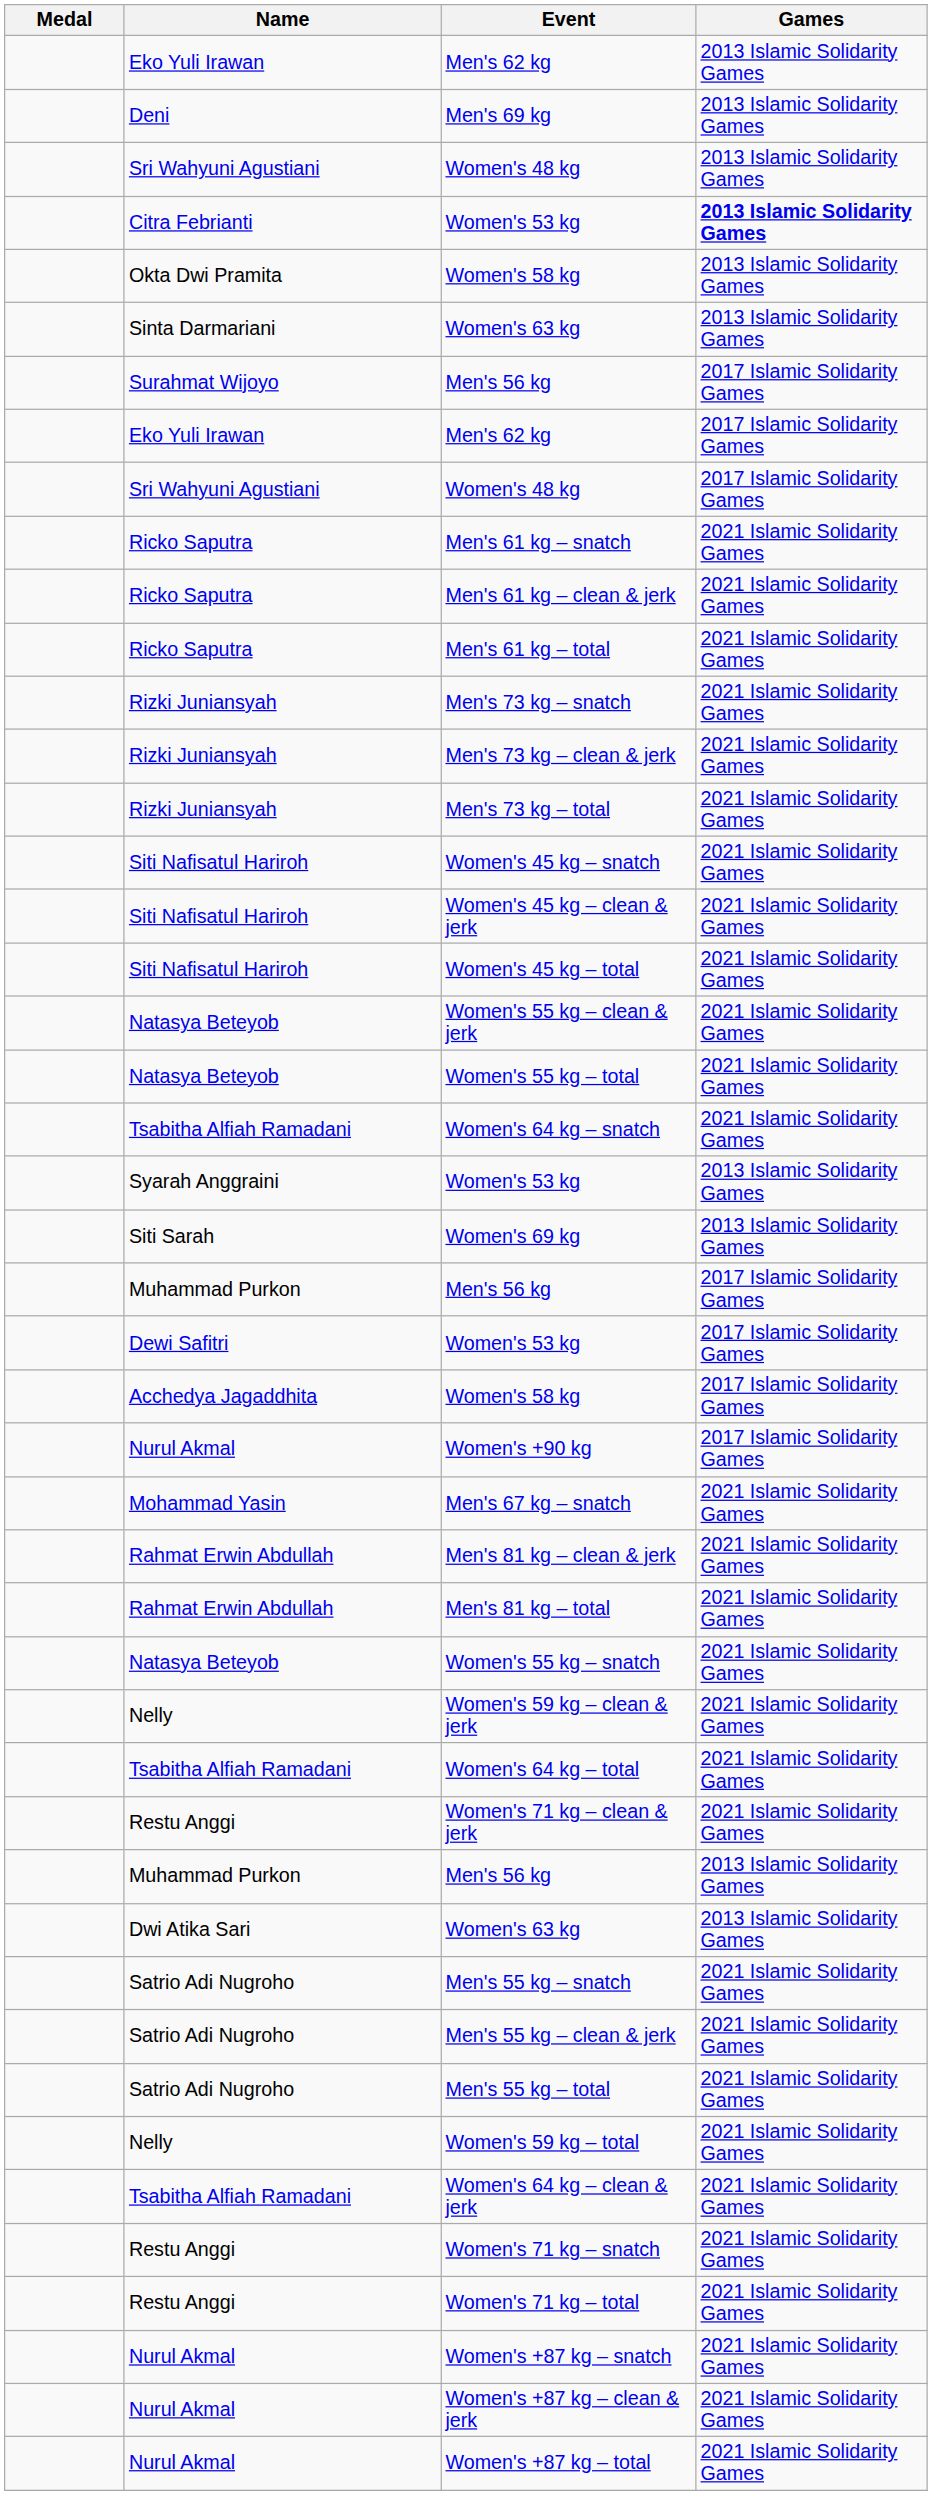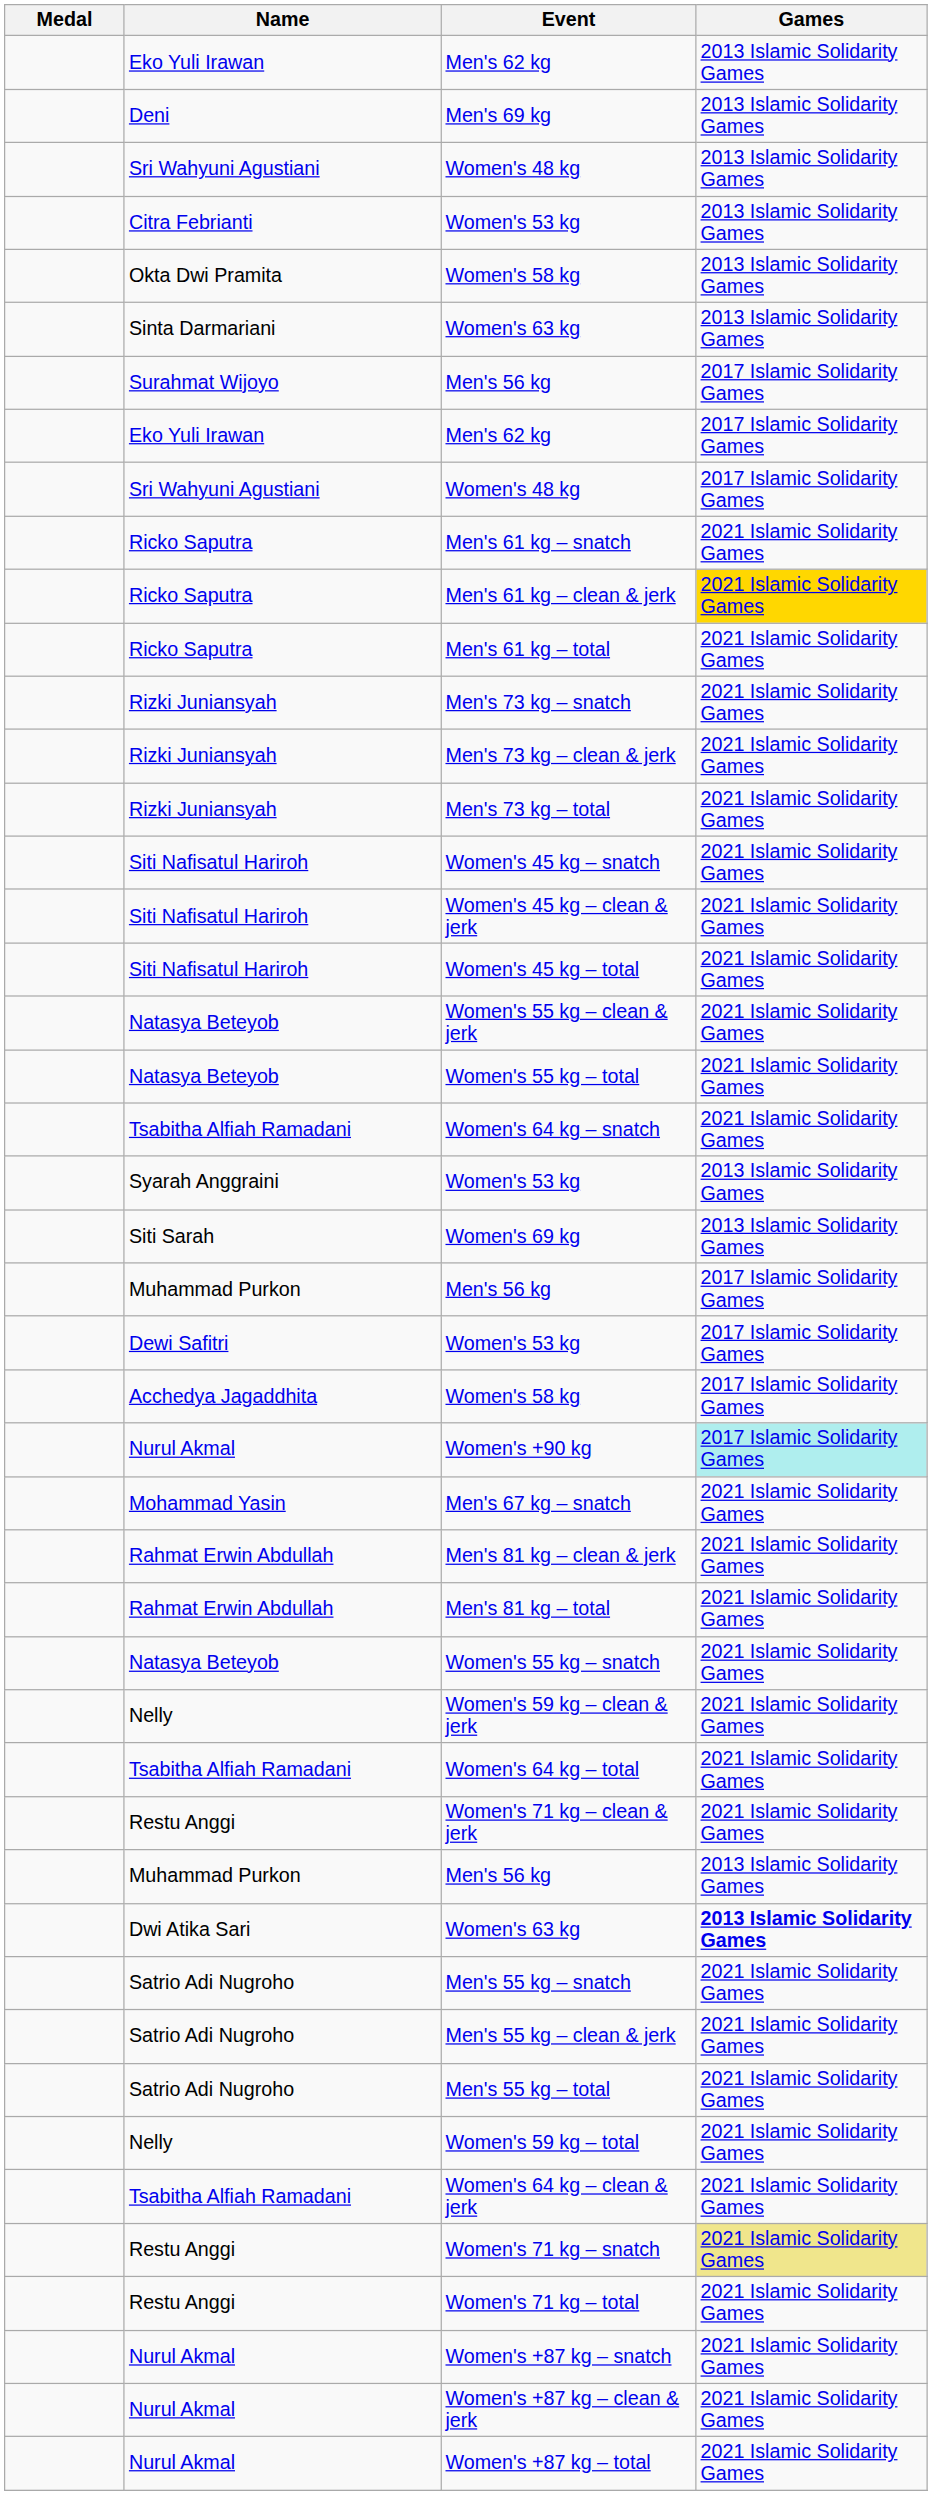(806, 222) bold -> (799, 222) normal
(799, 595) no background -> (799, 595) gold background
(799, 1449) no background -> (799, 1449) paleturquoise background
(799, 1929) normal -> (806, 1929) bold
(799, 2249) no background -> (799, 2249) khaki background
